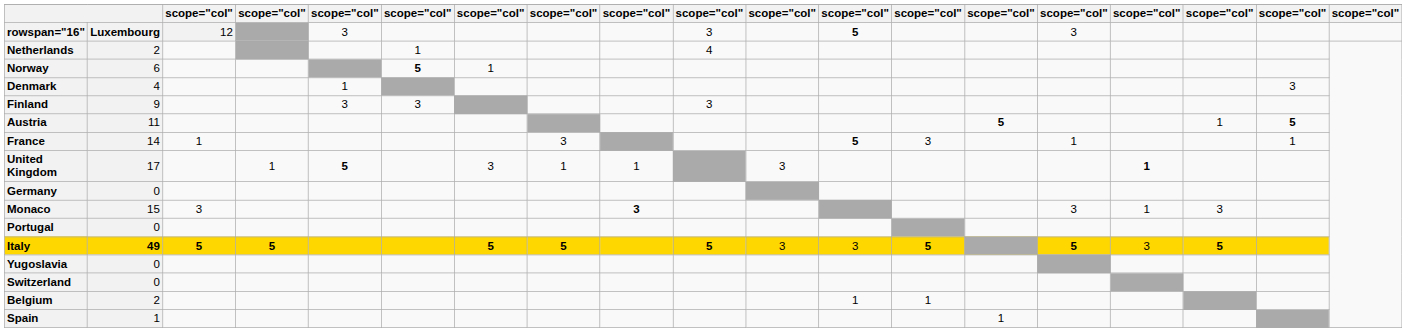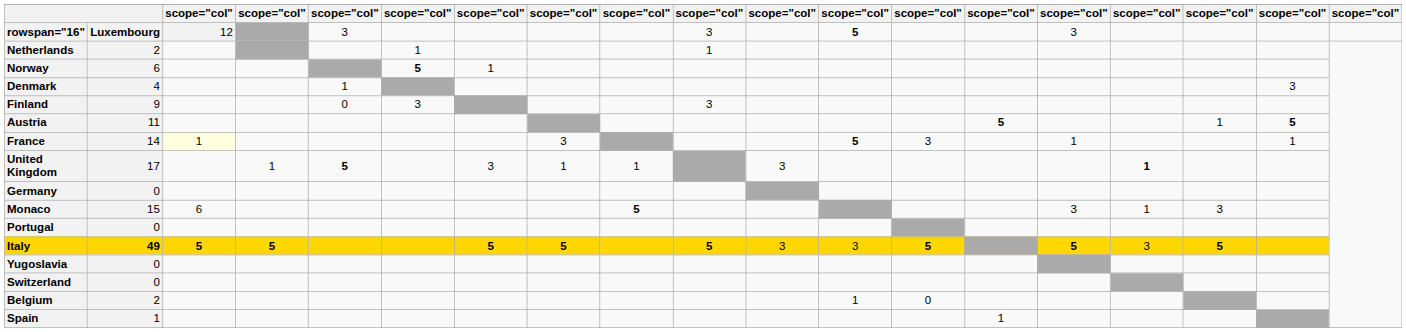(709, 50) 4 -> (709, 50) 1
(345, 104) 3 -> (345, 104) 0
(199, 141) no background -> (199, 141) lightyellow background
(199, 209) 3 -> (199, 209) 6
(636, 209) 3 -> (636, 209) 5
(928, 300) 1 -> (928, 300) 0
